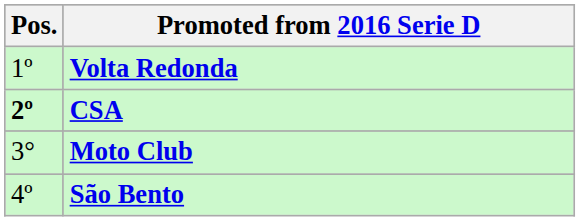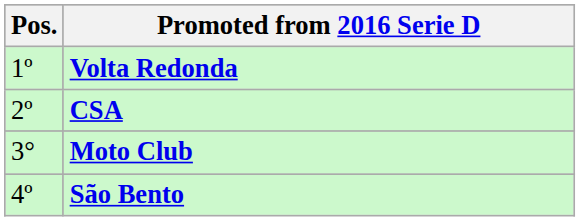(22, 109) bold -> (22, 109) normal
